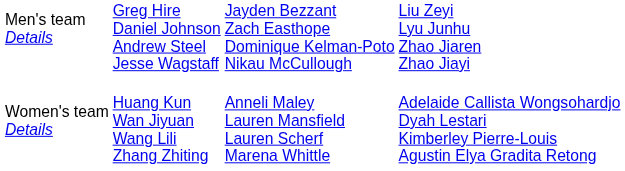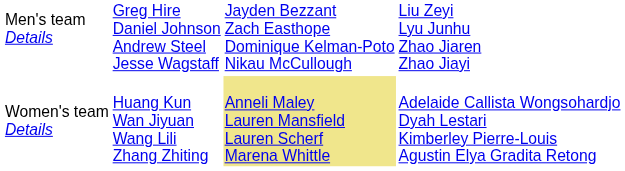(285, 129) no background -> (285, 129) khaki background
